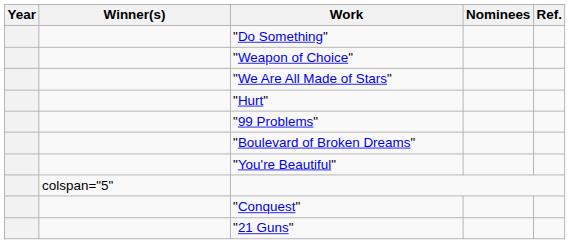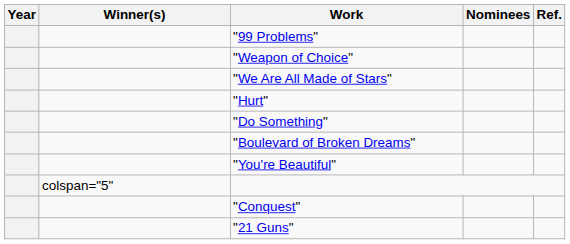rows swapped: (280, 36) <-> (276, 121)
